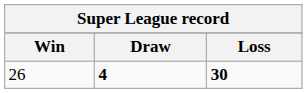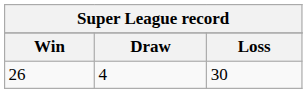(103, 74) bold -> (103, 74) normal
(219, 74) bold -> (219, 74) normal
